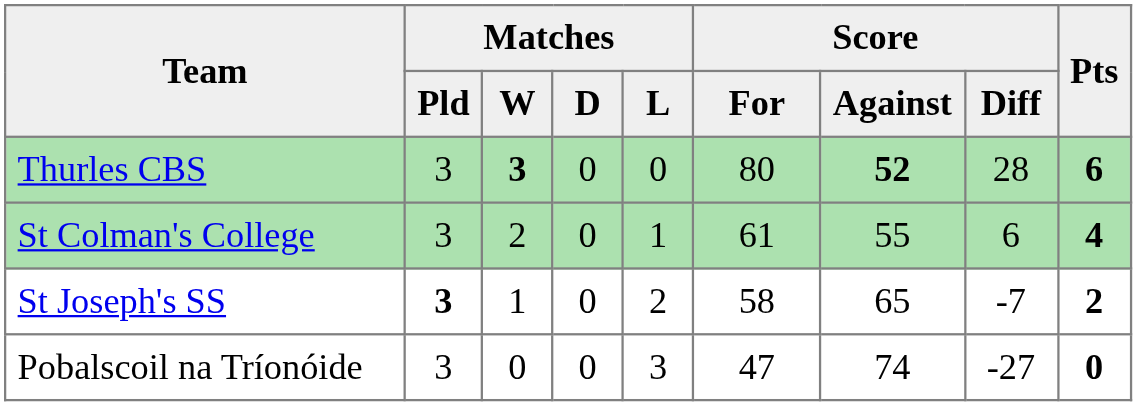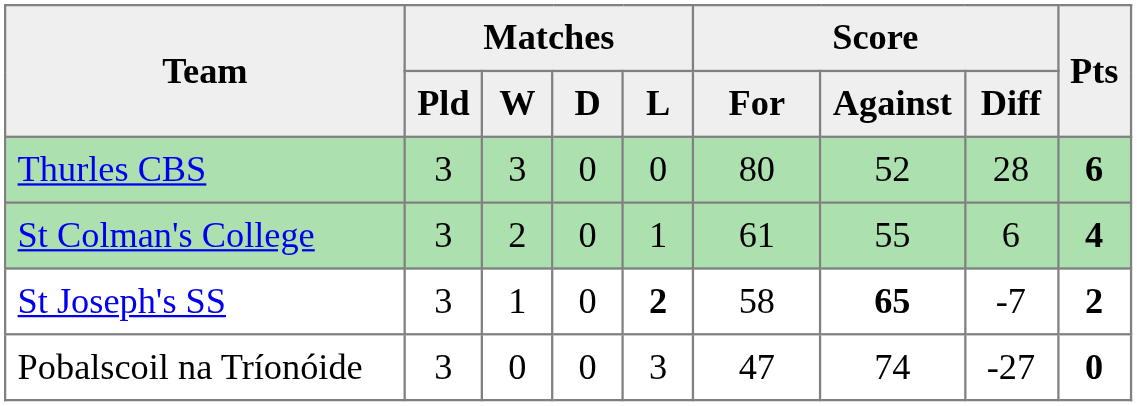(517, 169) bold -> (517, 169) normal
(892, 169) bold -> (892, 169) normal
(443, 300) bold -> (443, 300) normal
(658, 300) normal -> (658, 300) bold
(892, 300) normal -> (892, 300) bold
